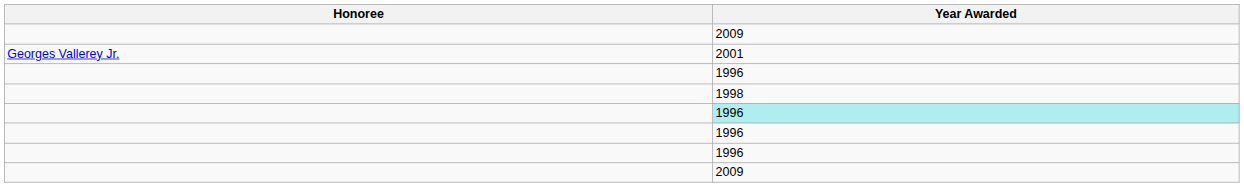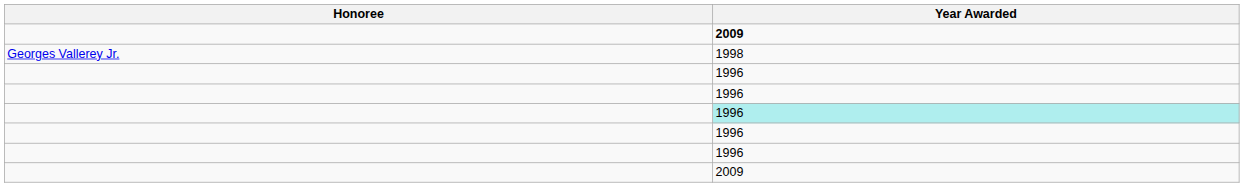(729, 34) normal -> (729, 34) bold
(729, 53) 2001 -> (729, 53) 1998
(729, 93) 1998 -> (729, 93) 1996
